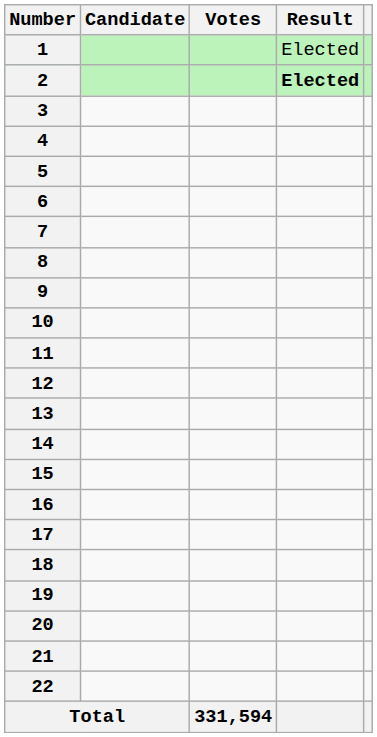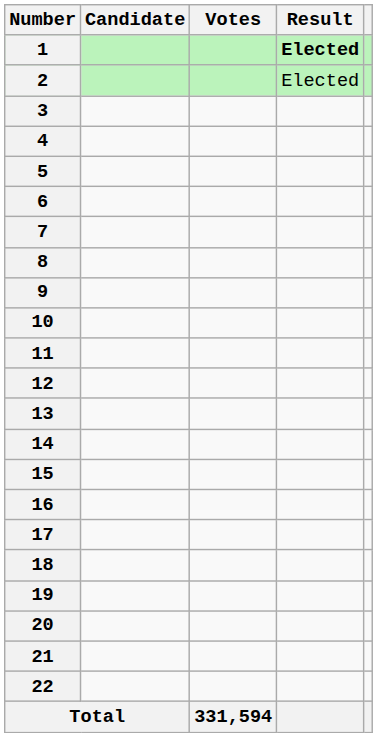(320, 50) normal -> (320, 50) bold
(320, 80) bold -> (320, 80) normal
